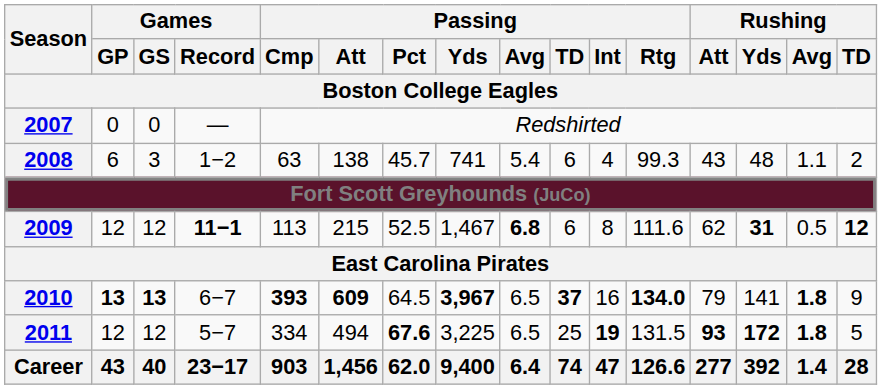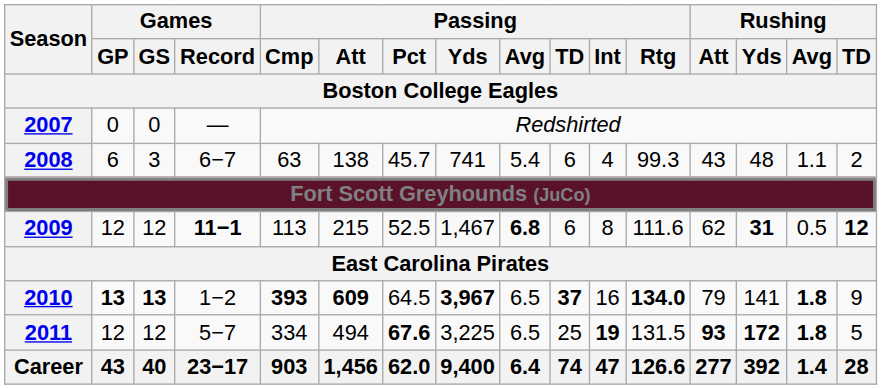(218, 159) 1−2 -> (218, 159) 6−7
(218, 297) 6−7 -> (218, 297) 1−2
